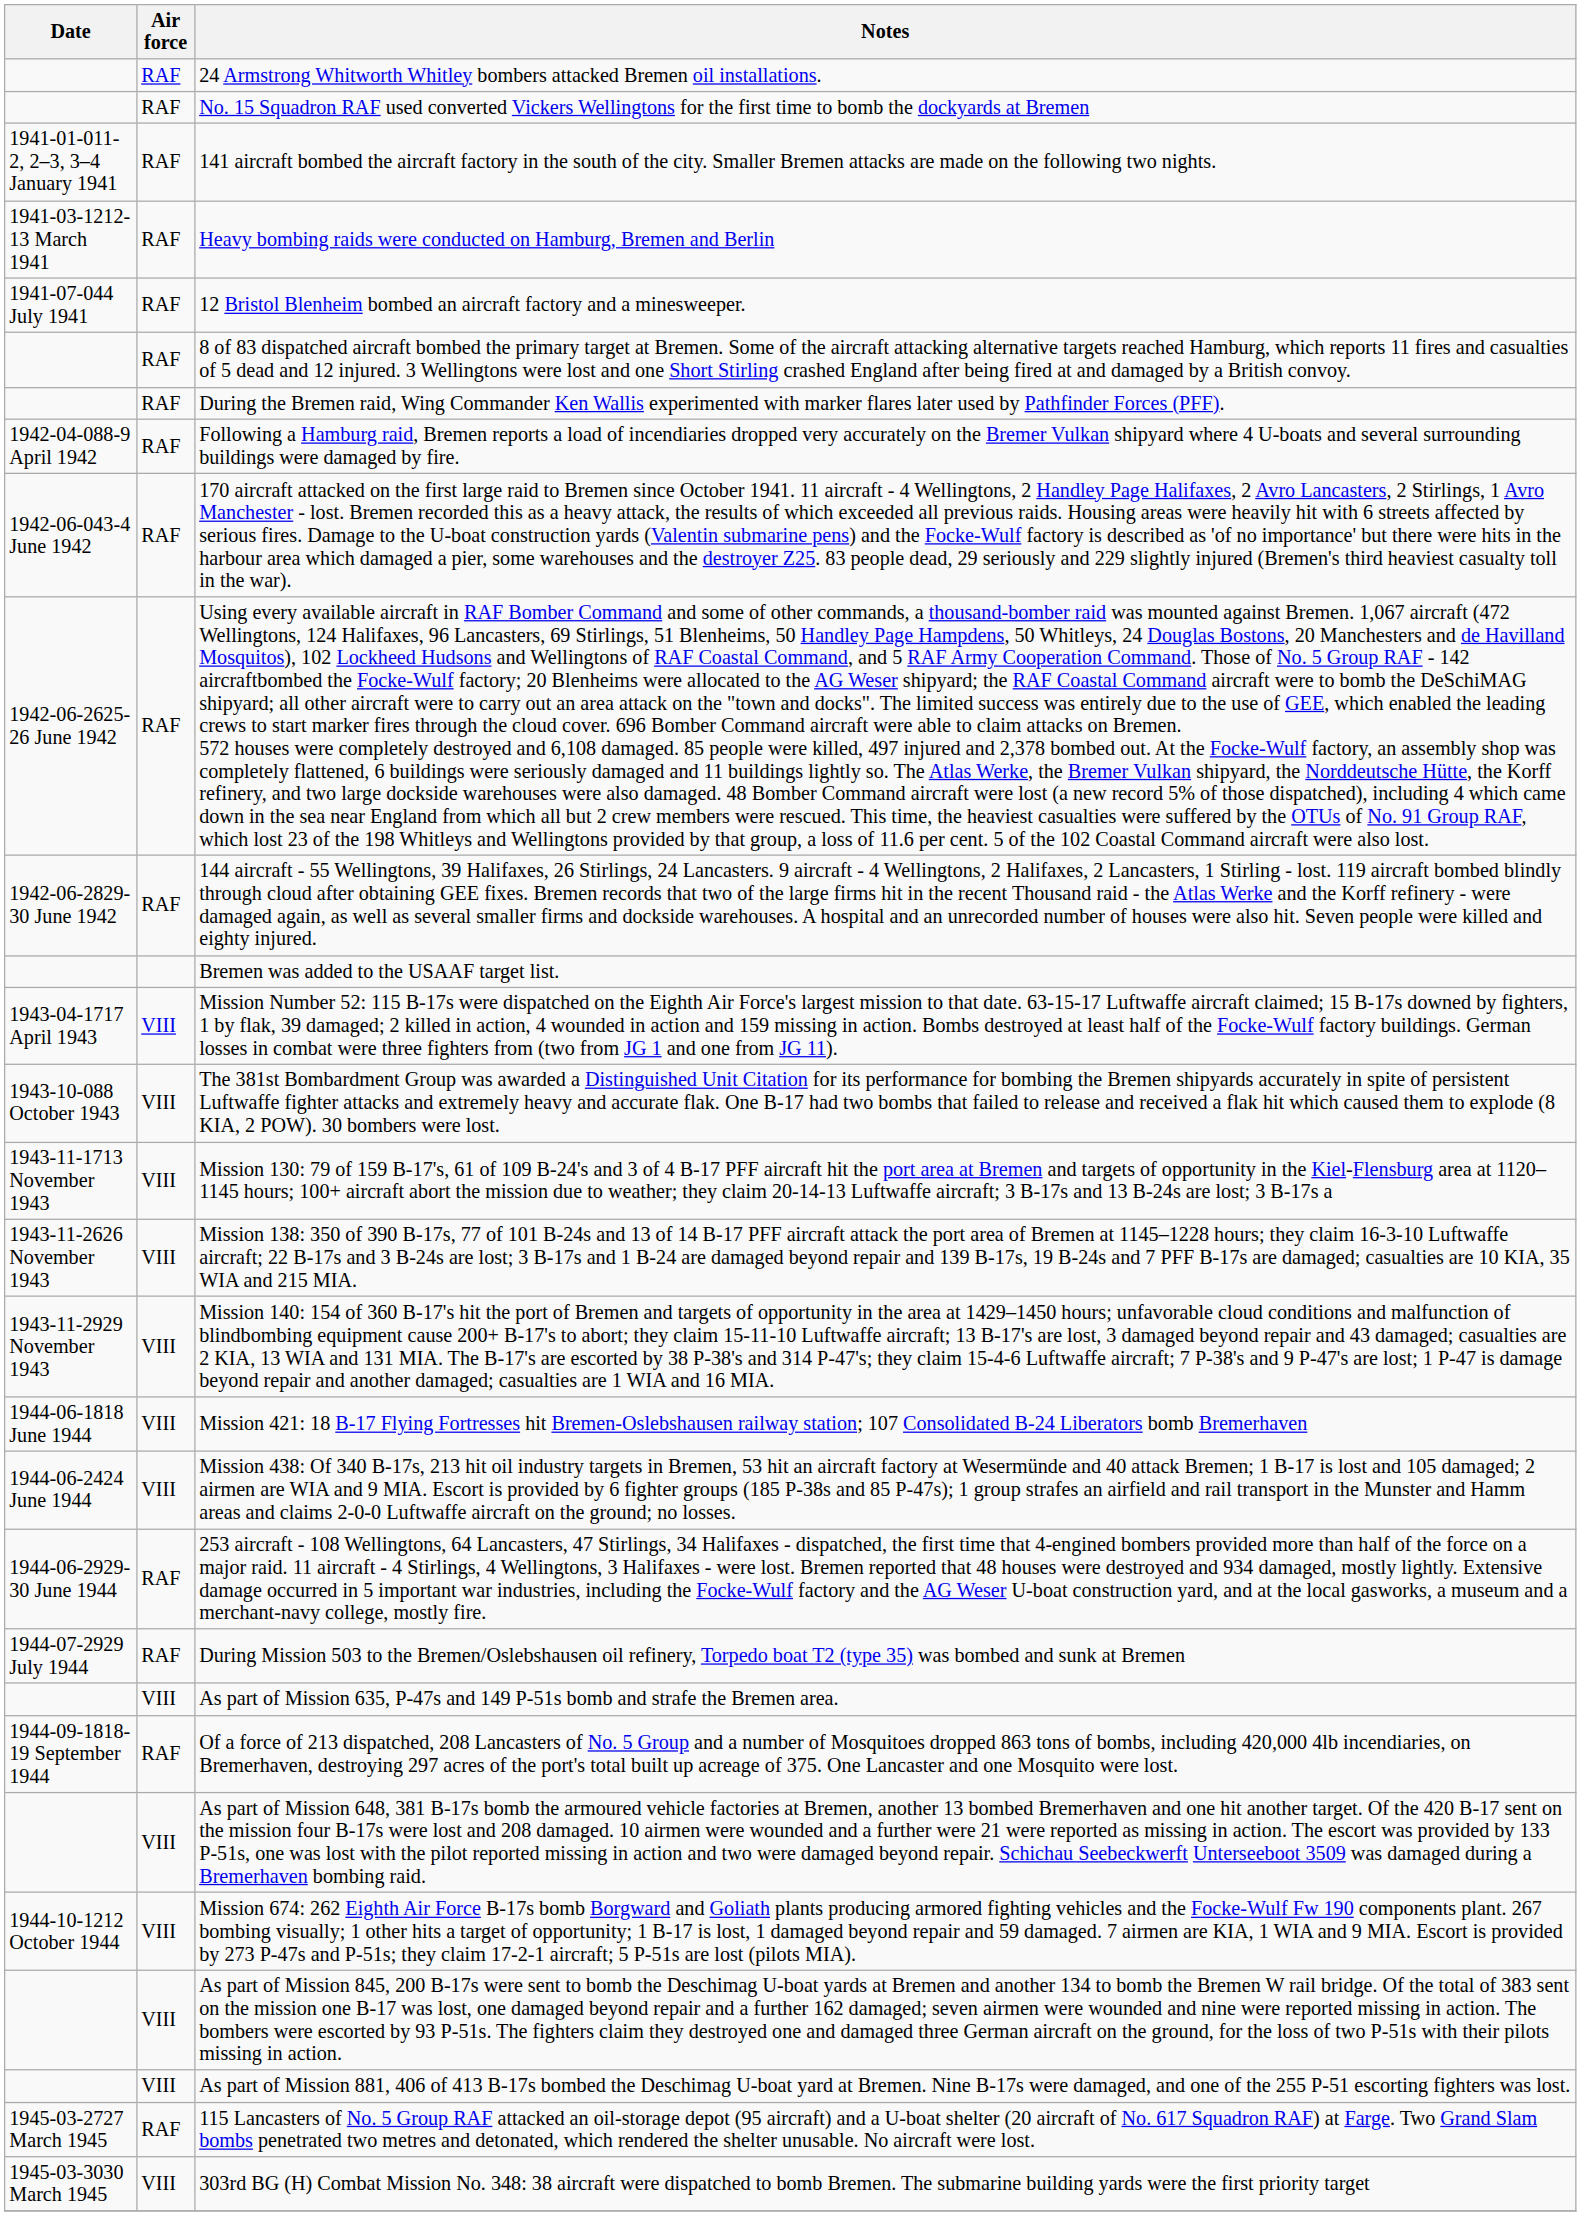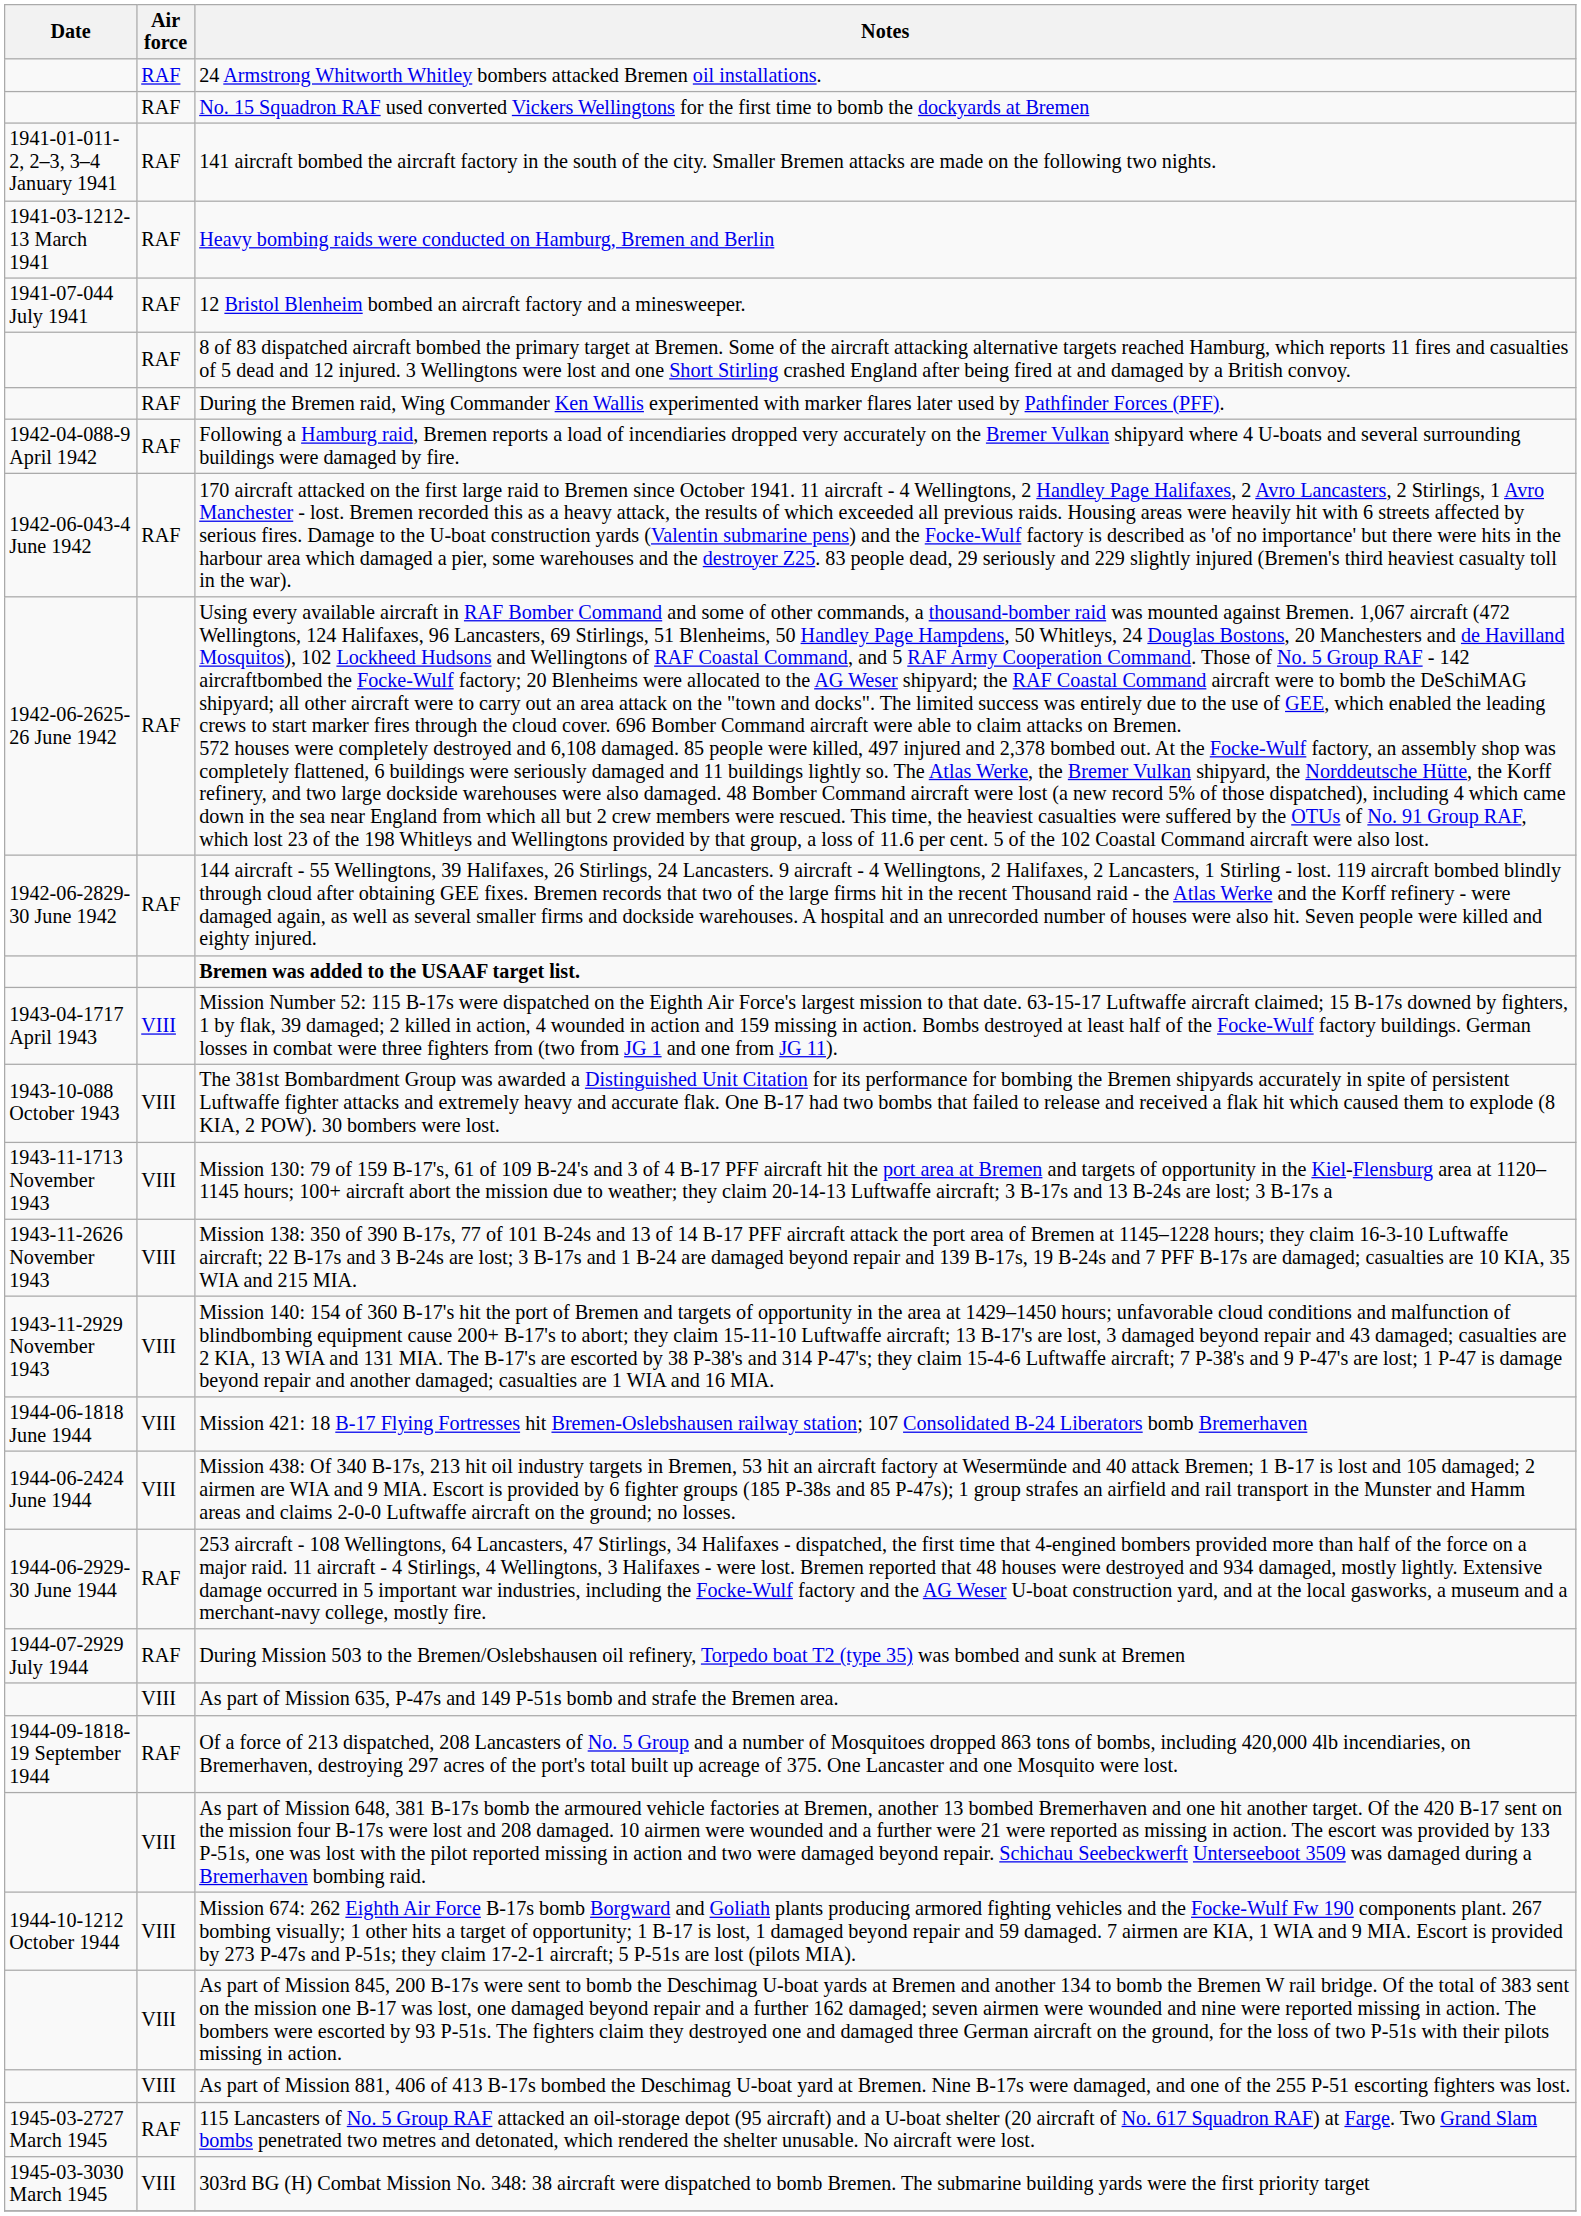(379, 971) normal -> (390, 971) bold
